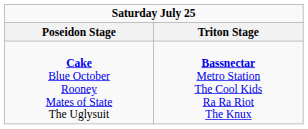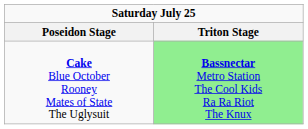(228, 89) no background -> (228, 89) lightgreen background
